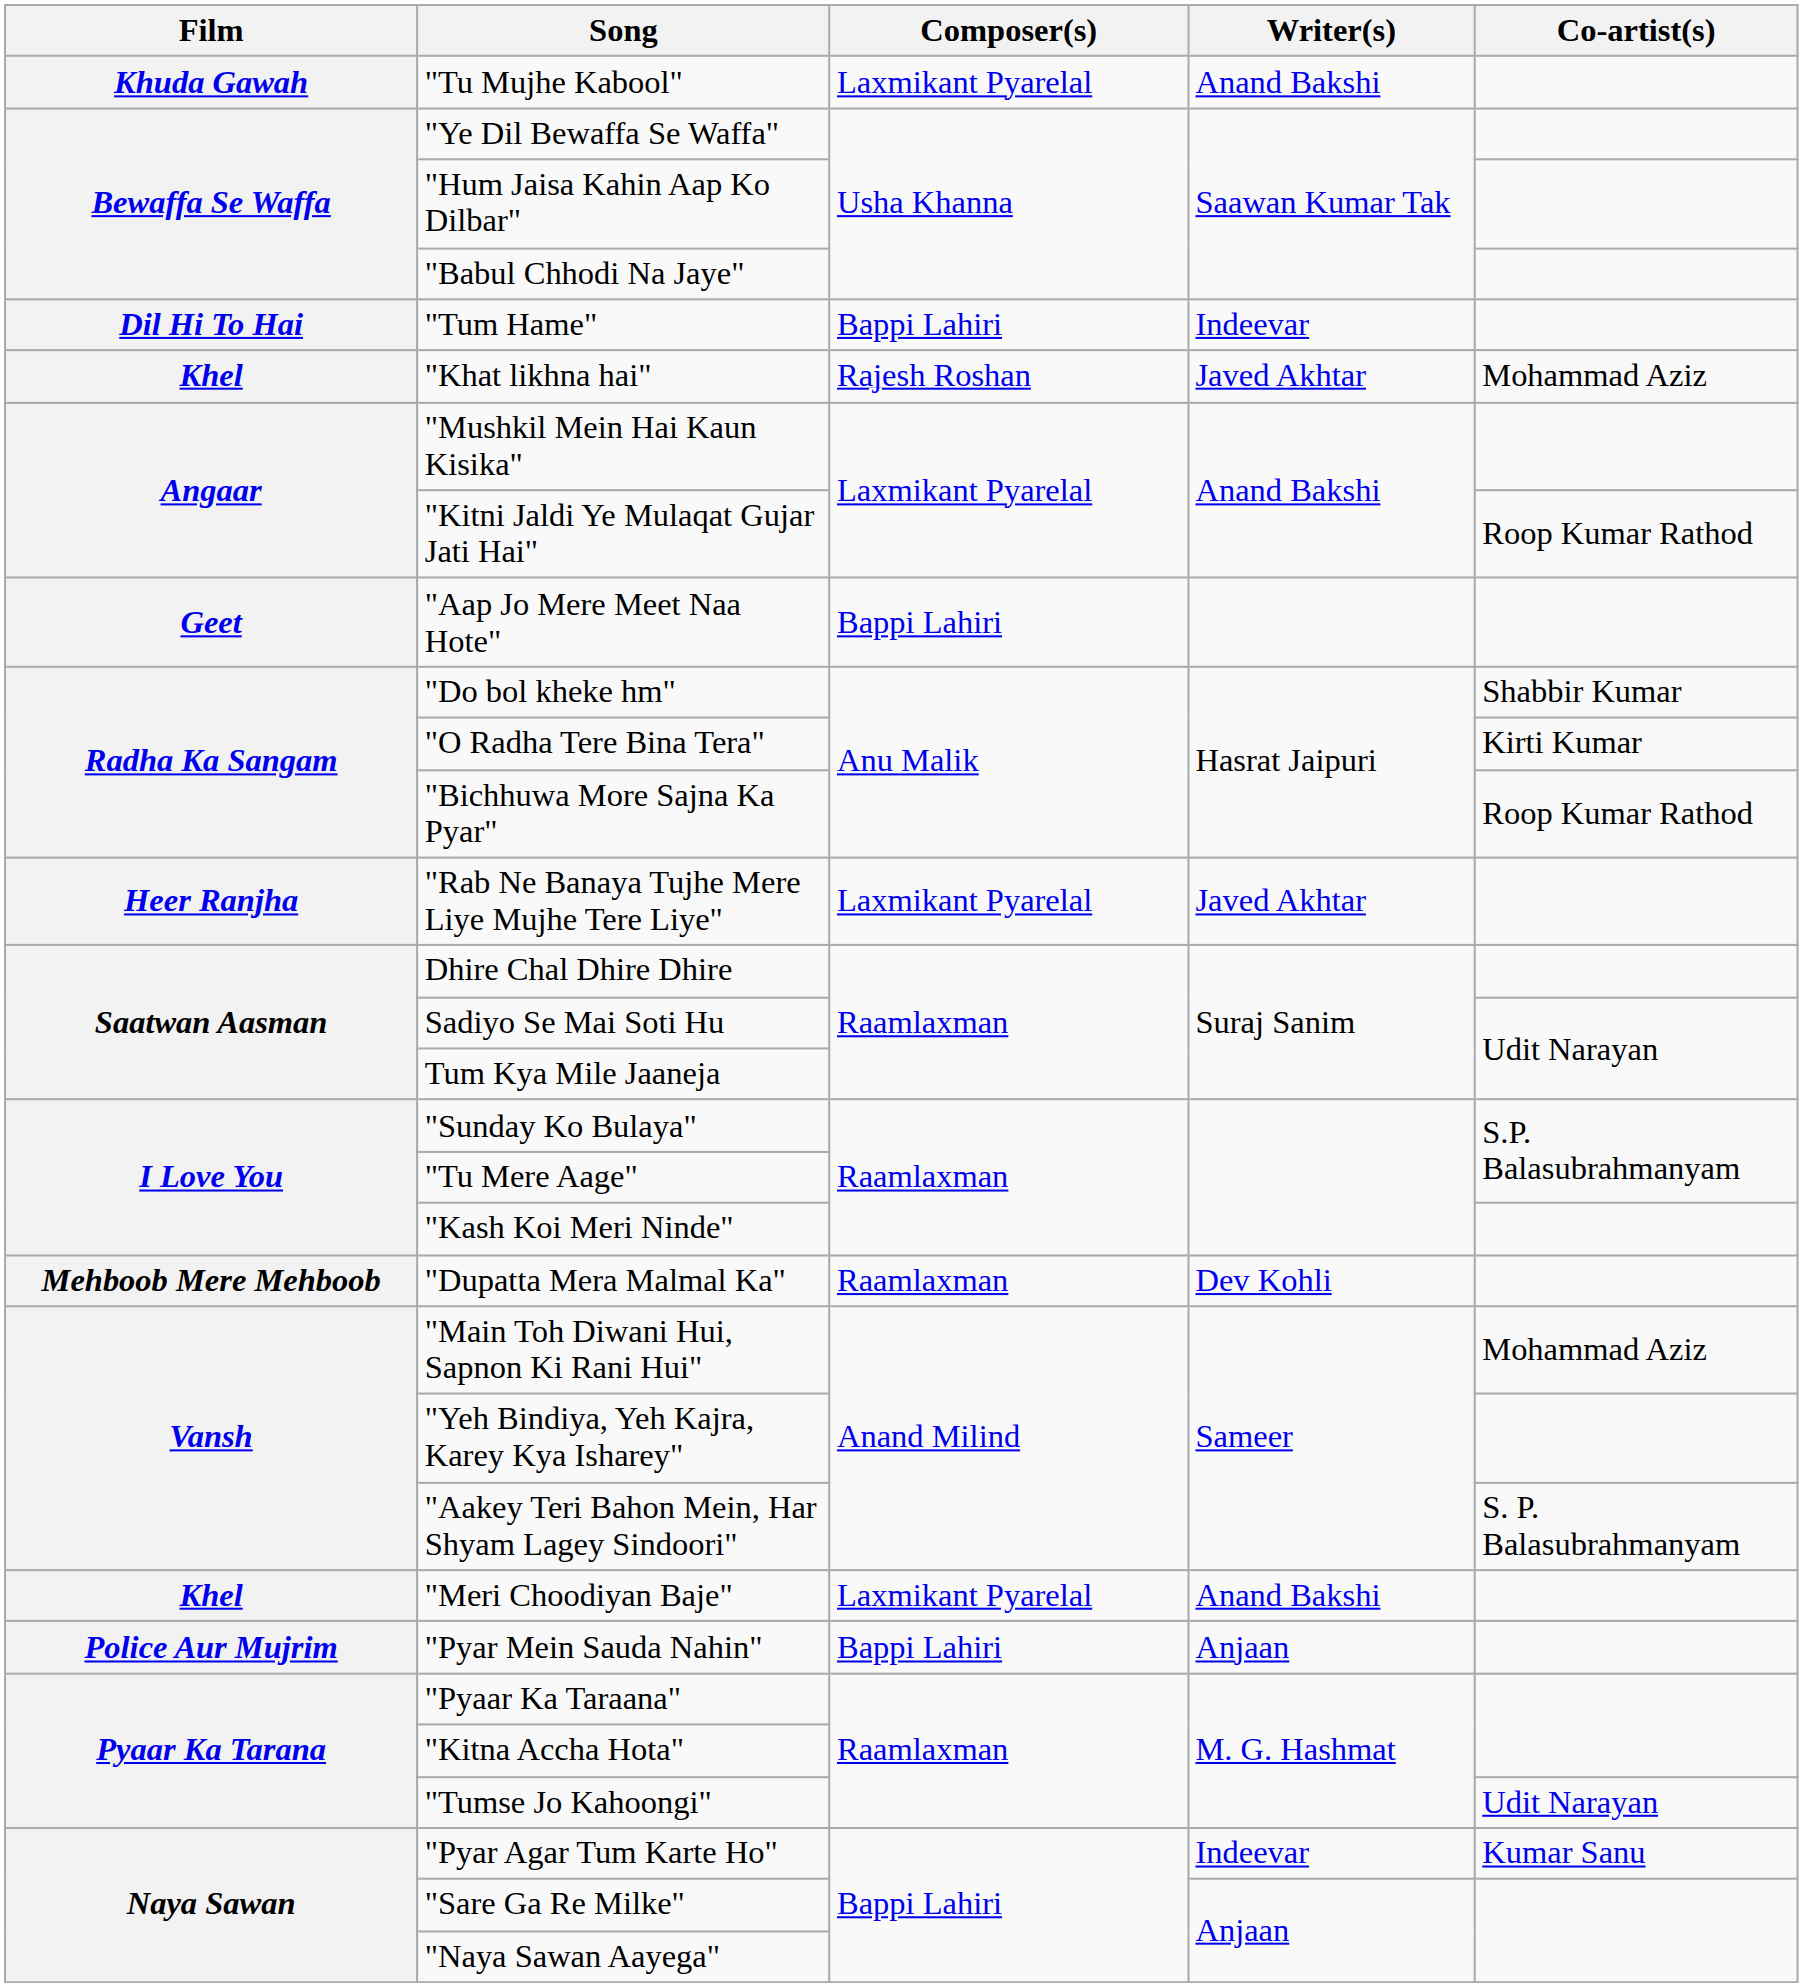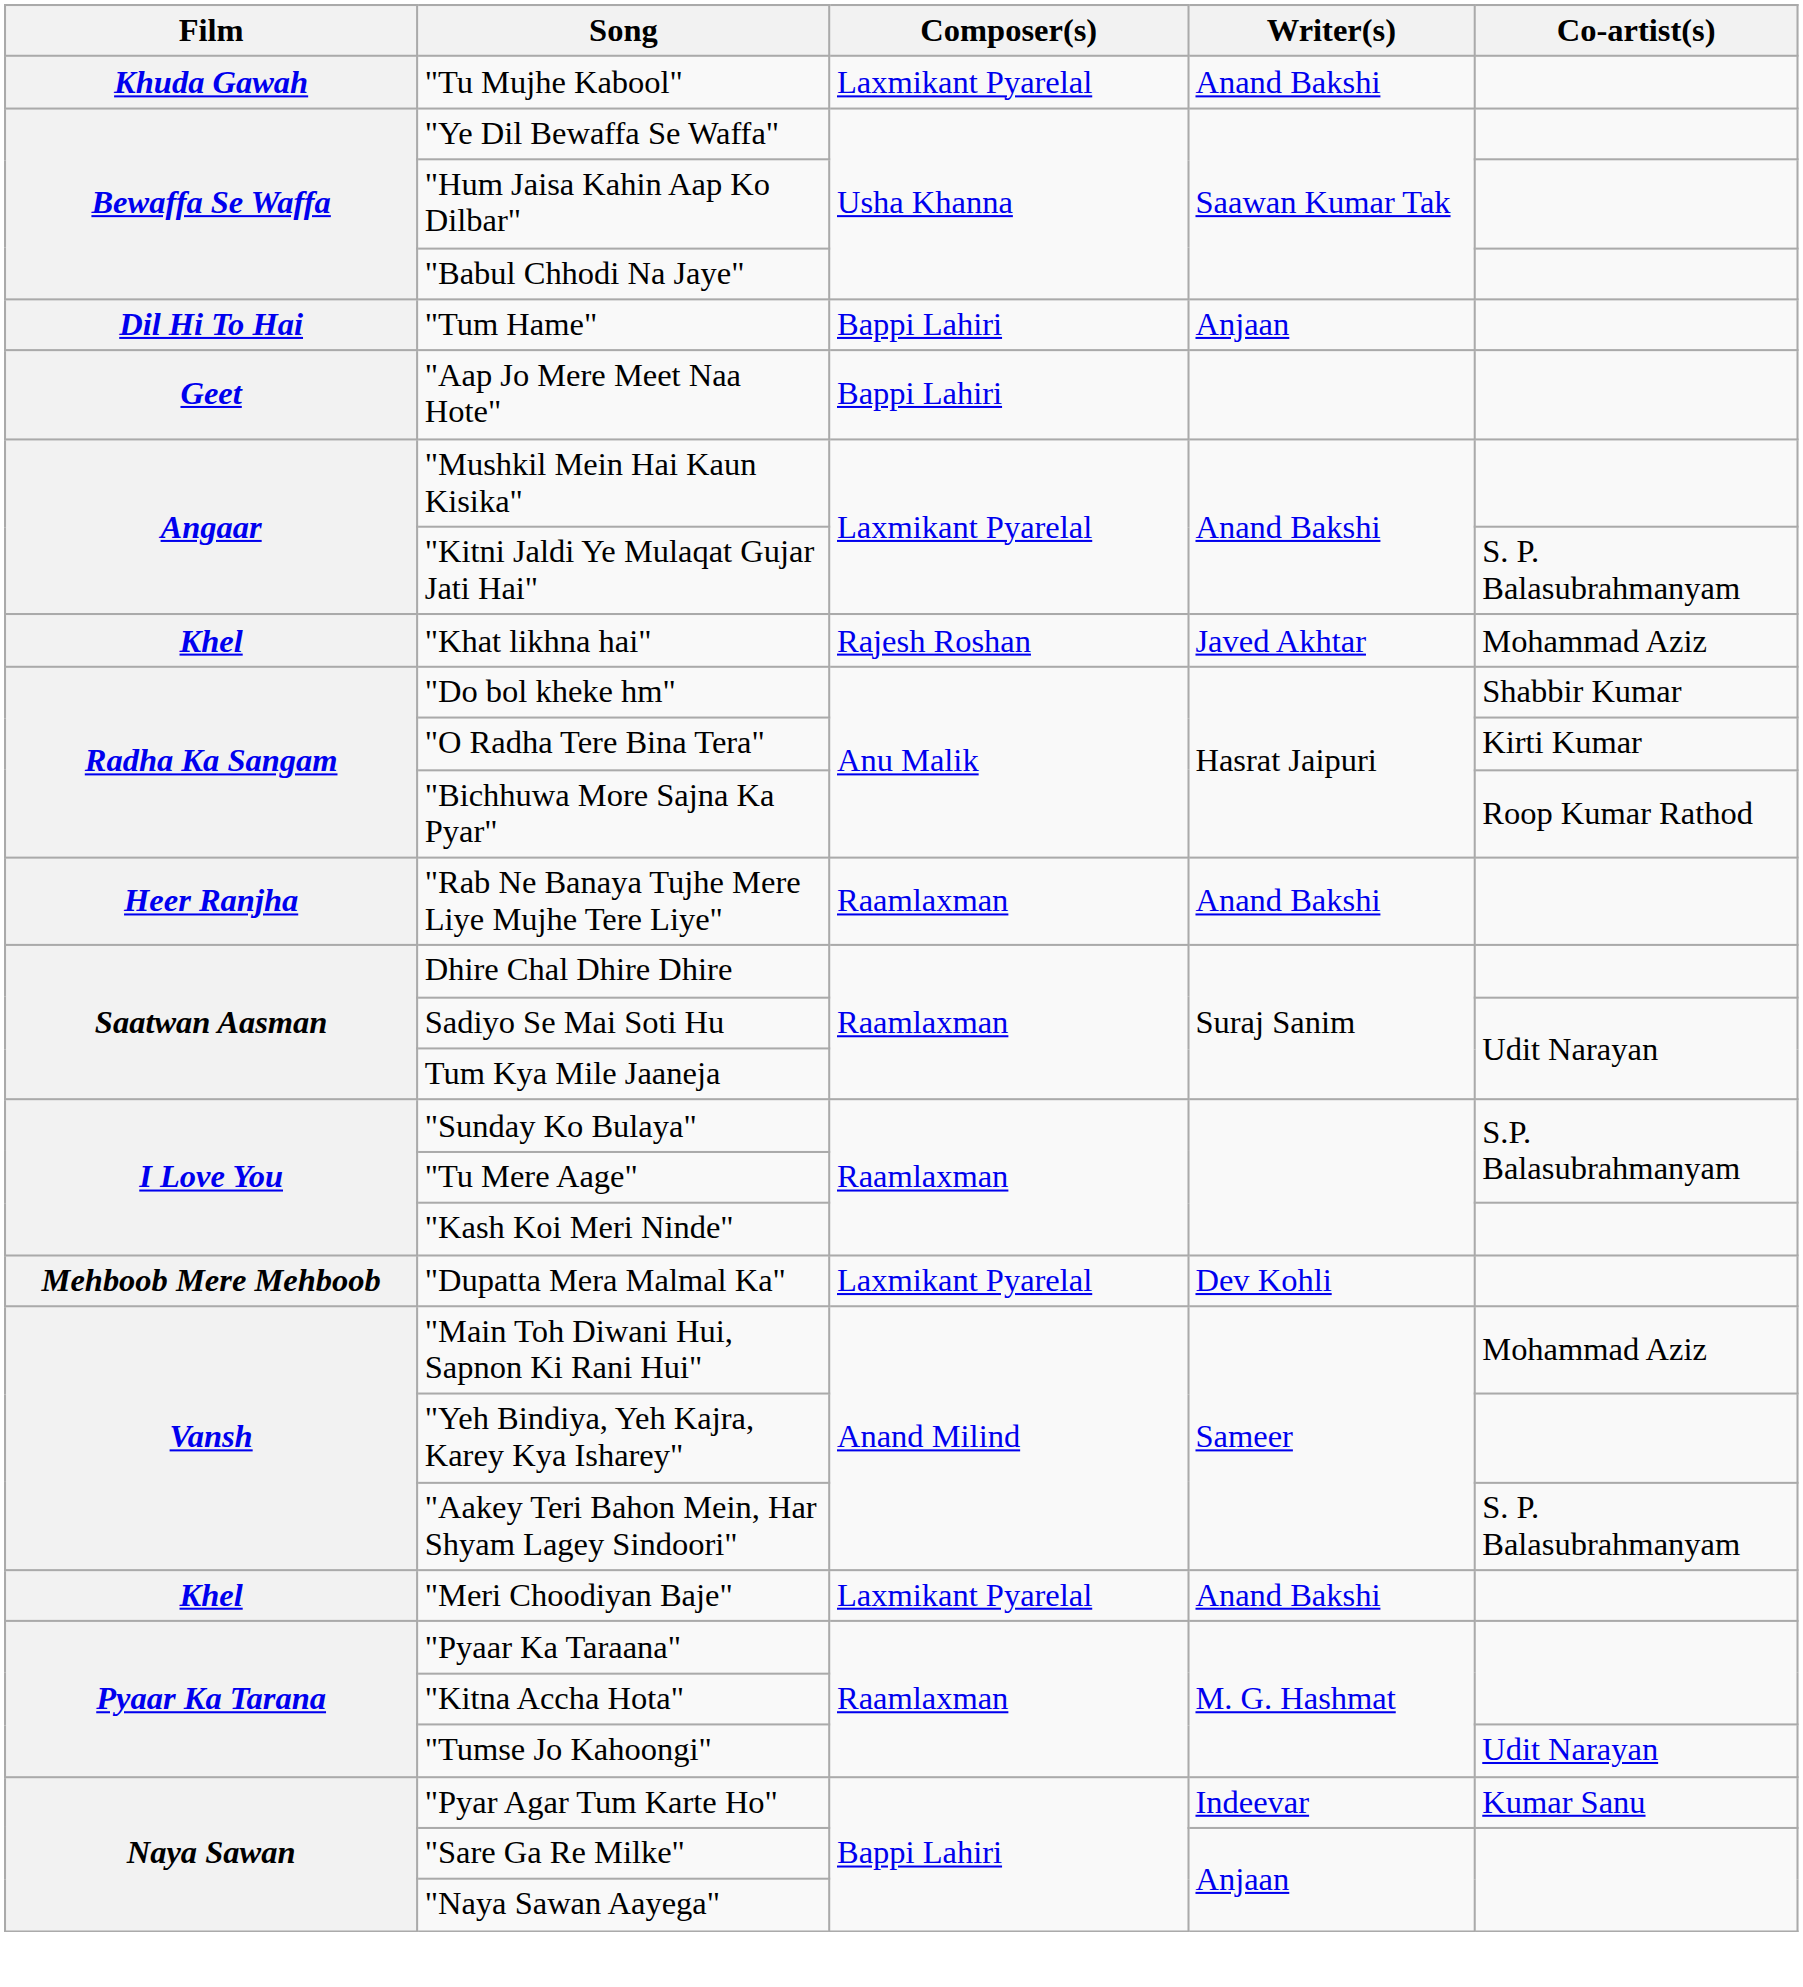(1252, 324) Indeevar -> (1242, 324) Anjaan
rows swapped: (583, 621) <-> (538, 375)
(1618, 533) Roop Kumar Rathod -> (1611, 570) S. P. Balasubrahmanyam
(965, 900) Laxmikant Pyarelal -> (923, 900) Raamlaxman
(1281, 900) Javed Akhtar -> (1288, 900) Anand Bakshi
(923, 1279) Raamlaxman -> (965, 1279) Laxmikant Pyarelal
- row: (594, 1646)
